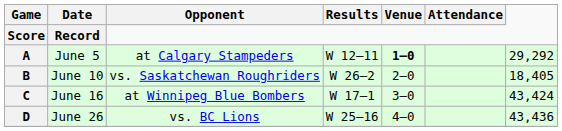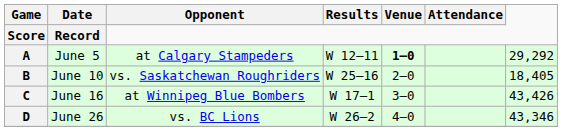(352, 76) W 26–2 -> (352, 76) W 25–16
(532, 96) 43,424 -> (532, 96) 43,426
(352, 116) W 25–16 -> (352, 116) W 26–2
(532, 116) 43,436 -> (532, 116) 43,346
